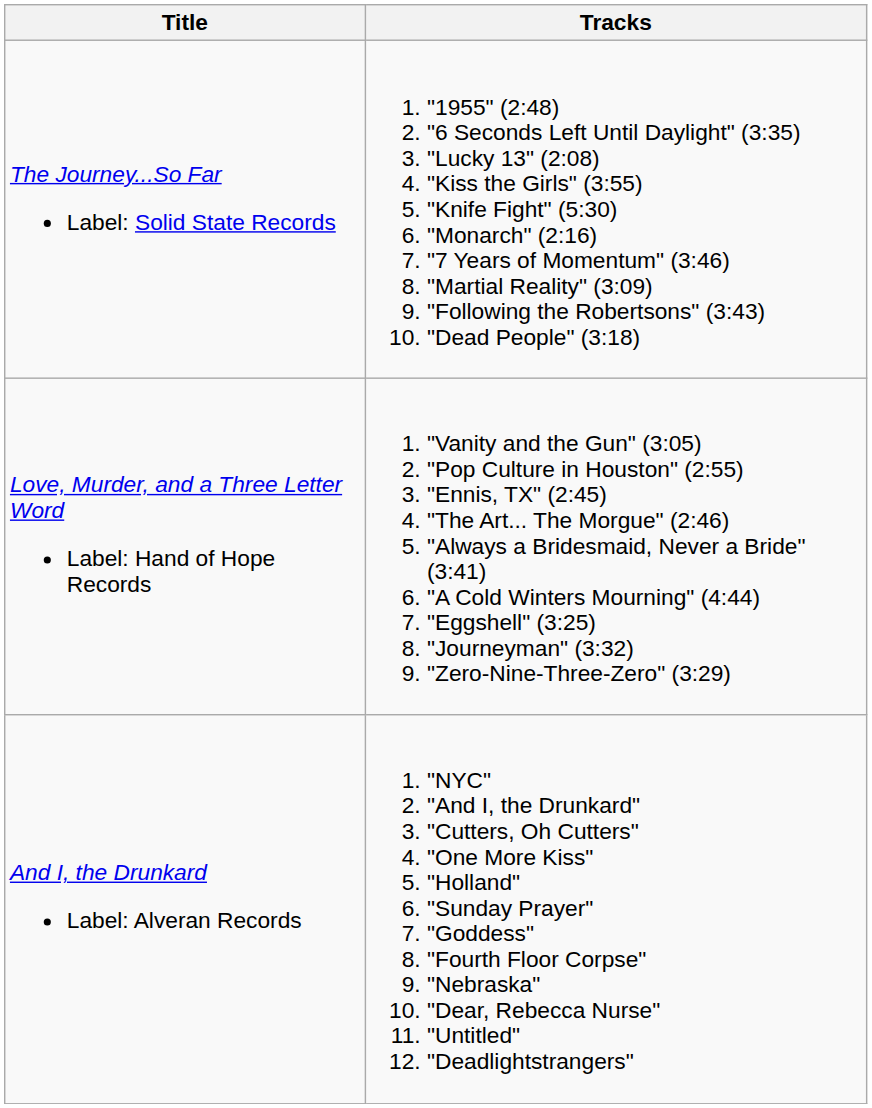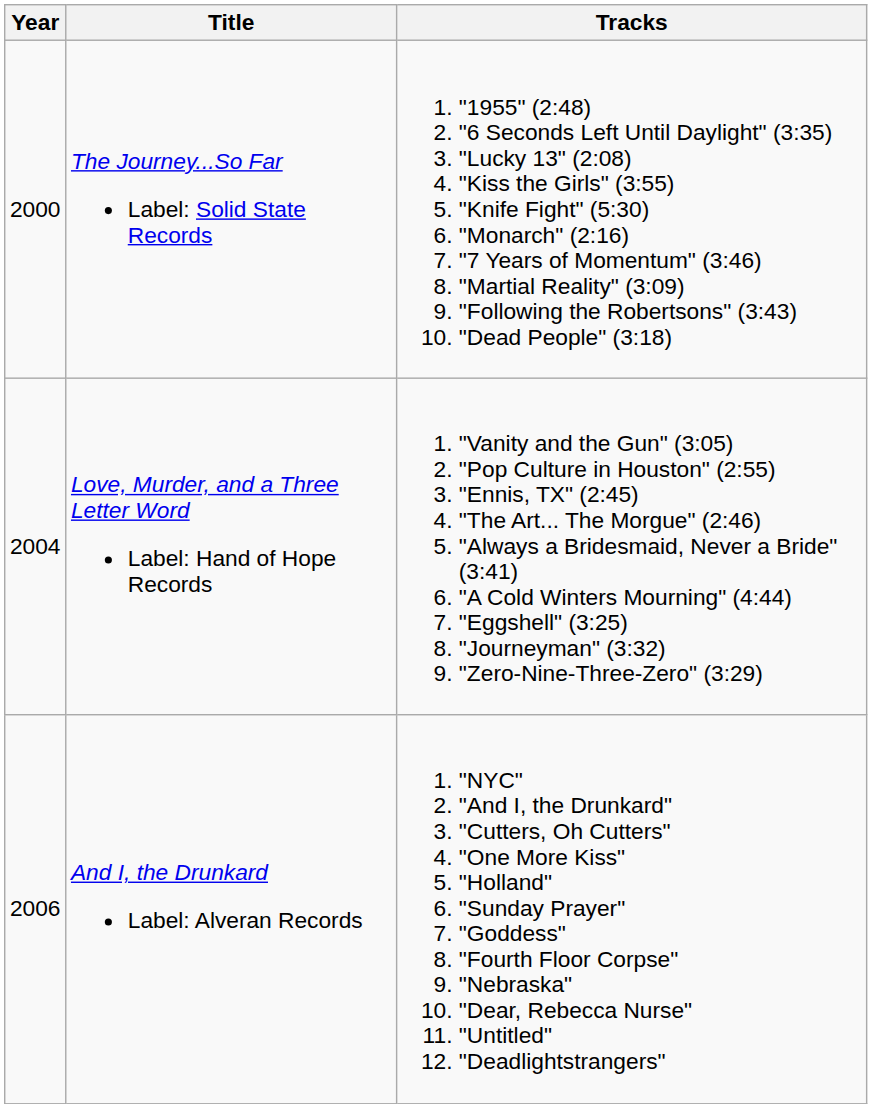+ column: (35, 22)
